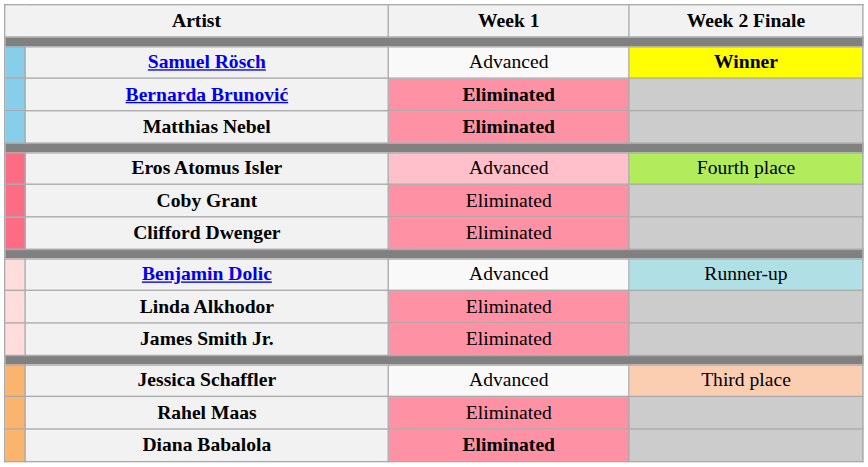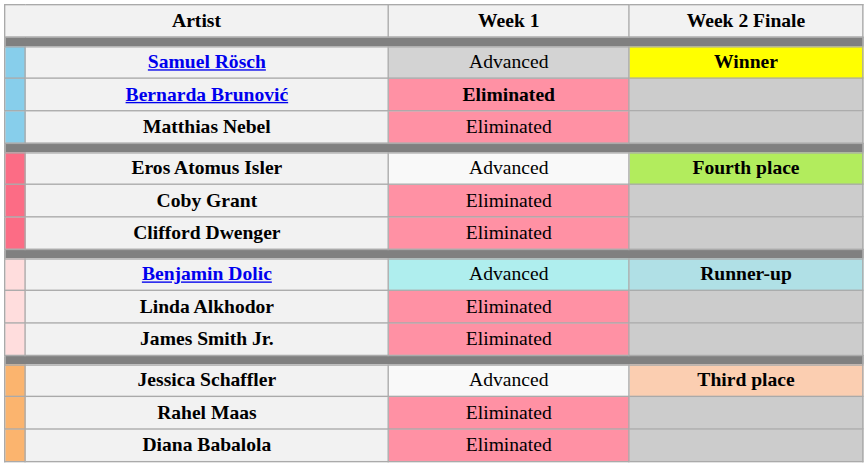(509, 62) no background -> (509, 62) lightgrey background
(509, 127) bold -> (509, 127) normal
(509, 168) pink background -> (509, 168) no background
(746, 168) normal -> (746, 168) bold
(509, 274) no background -> (509, 274) paleturquoise background
(746, 274) normal -> (746, 274) bold
(746, 380) normal -> (746, 380) bold
(509, 445) bold -> (509, 445) normal
